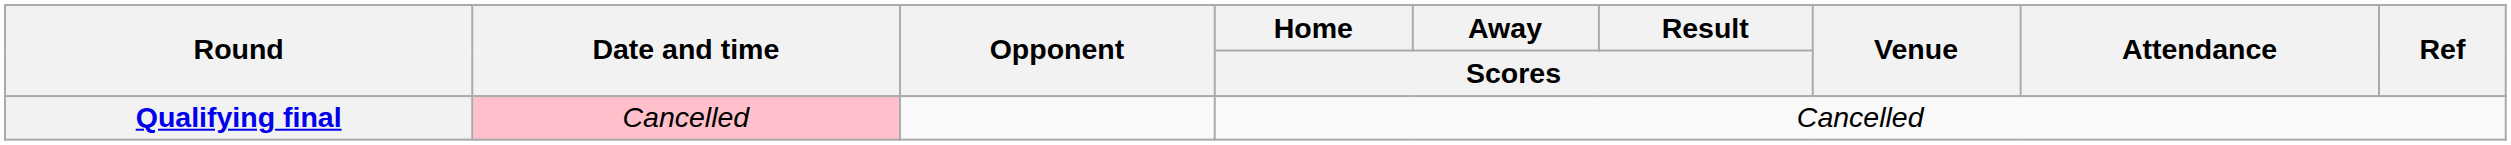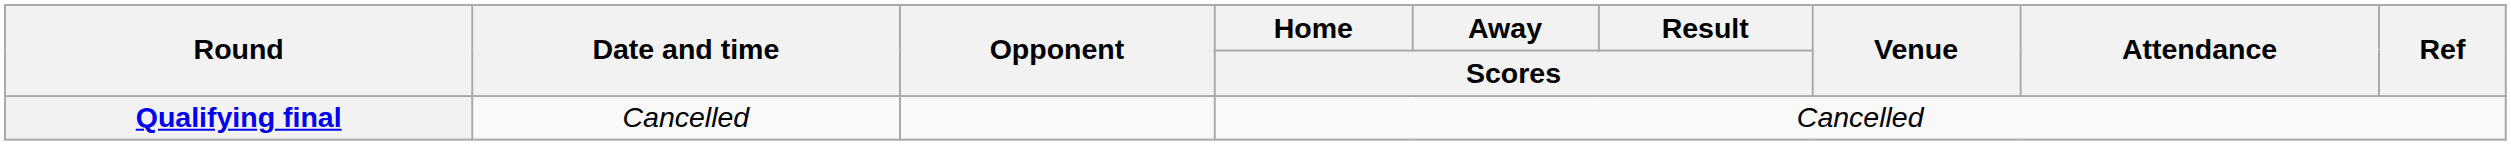(686, 118) pink background -> (686, 118) no background
